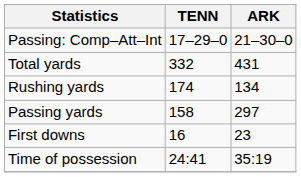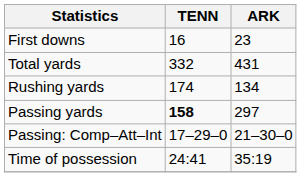rows swapped: (46, 135) <-> (85, 40)
(181, 111) normal -> (181, 111) bold
